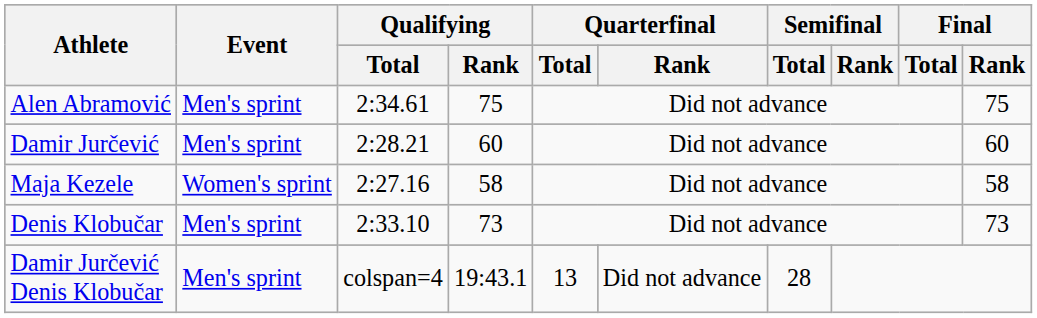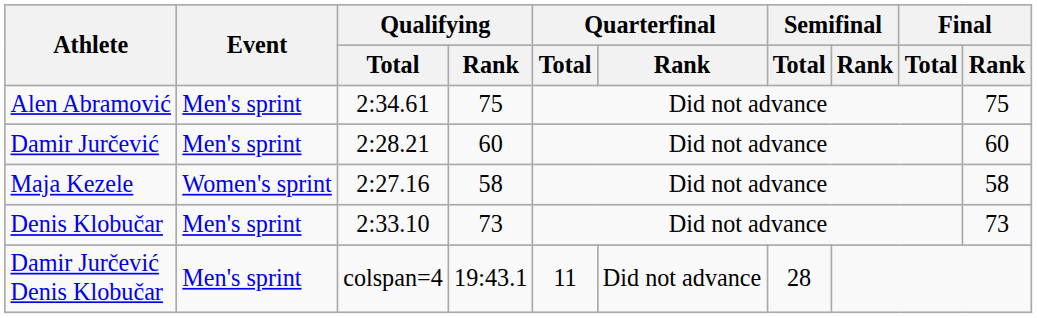(565, 278) 13 -> (565, 278) 11
